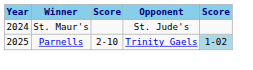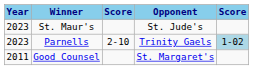(18, 27) 2024 -> (18, 27) 2023
(18, 42) 2025 -> (18, 42) 2023
+ row: (67, 57)
